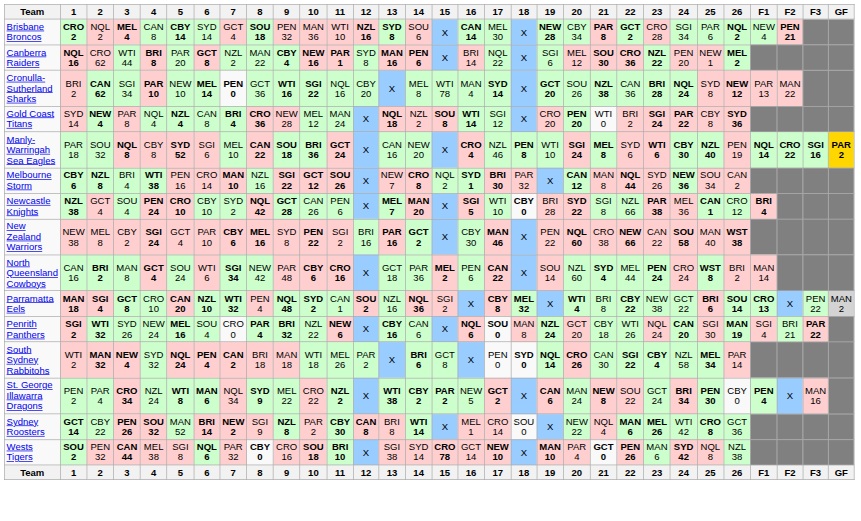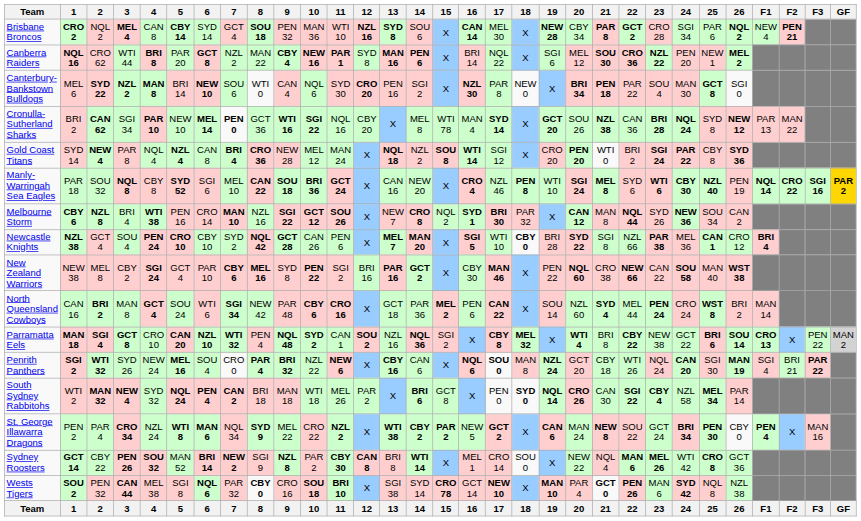+ row: (32, 88)
